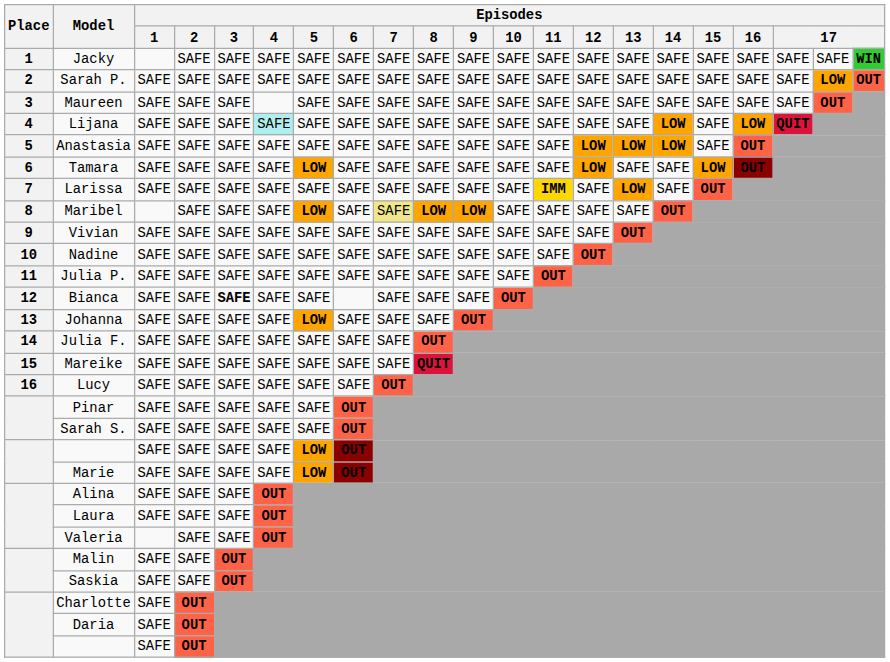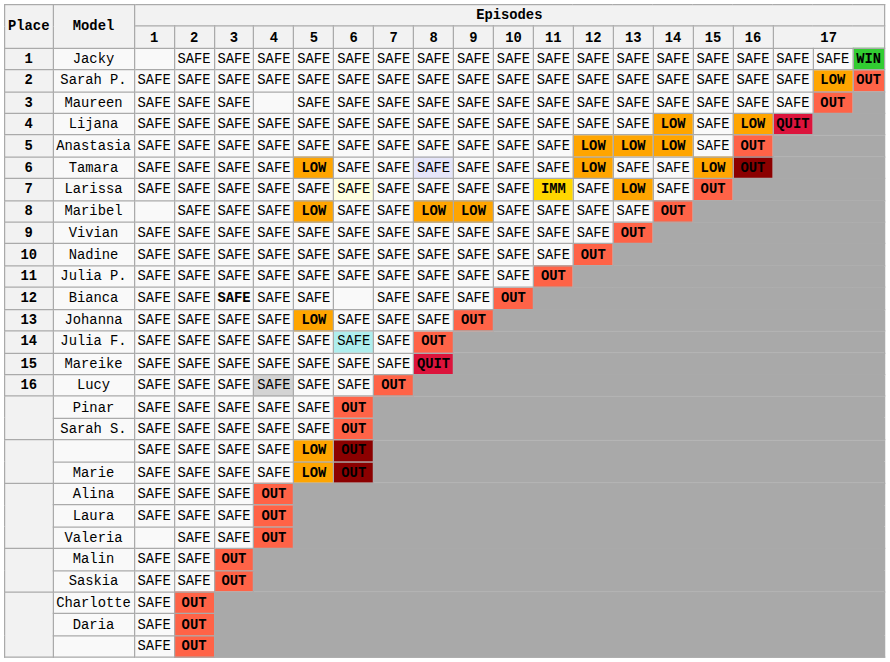(274, 124) paleturquoise background -> (274, 124) no background
(434, 168) no background -> (434, 168) lavender background
(354, 190) no background -> (354, 190) lightyellow background
(394, 211) khaki background -> (394, 211) no background
(354, 342) no background -> (354, 342) paleturquoise background
(274, 385) no background -> (274, 385) lightgrey background
